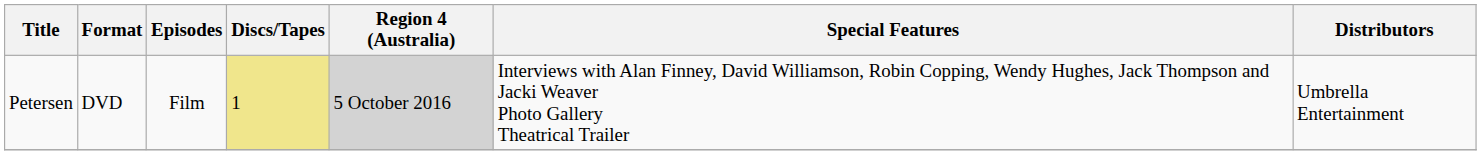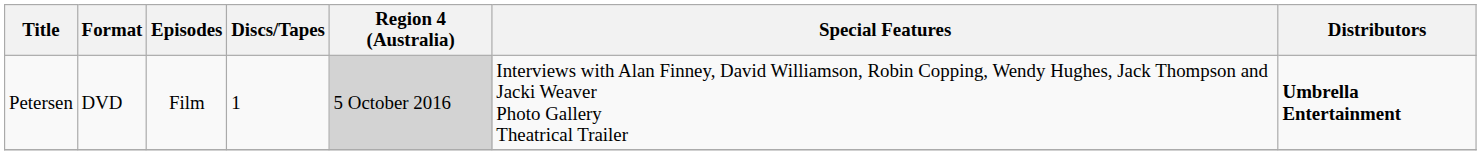(236, 102) khaki background -> (236, 102) no background
(1351, 102) normal -> (1342, 102) bold
